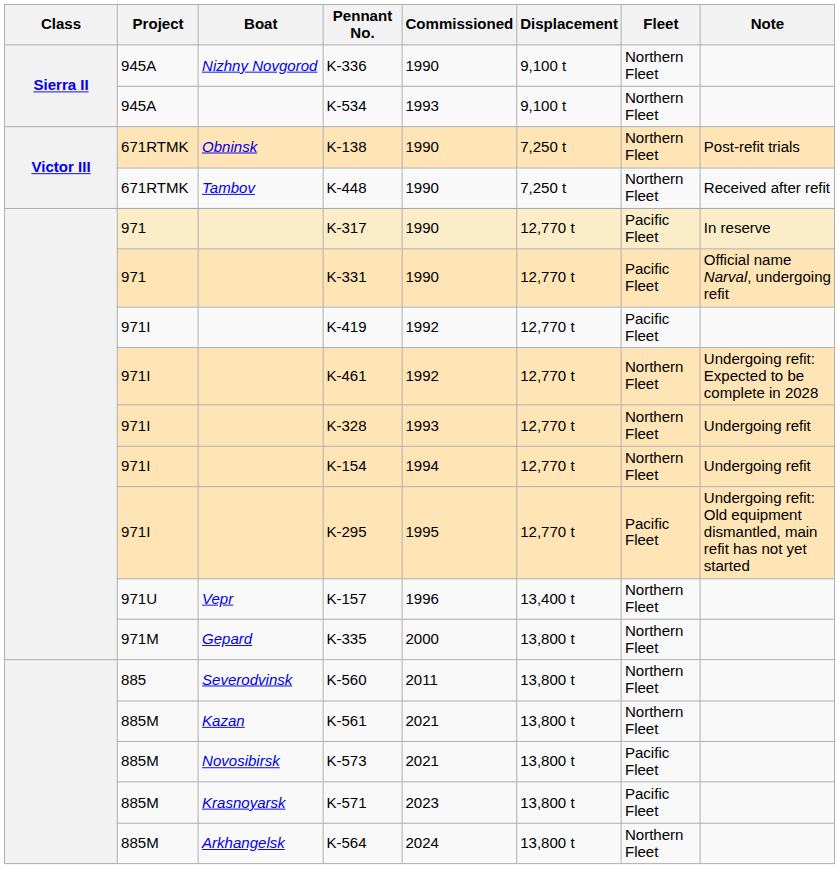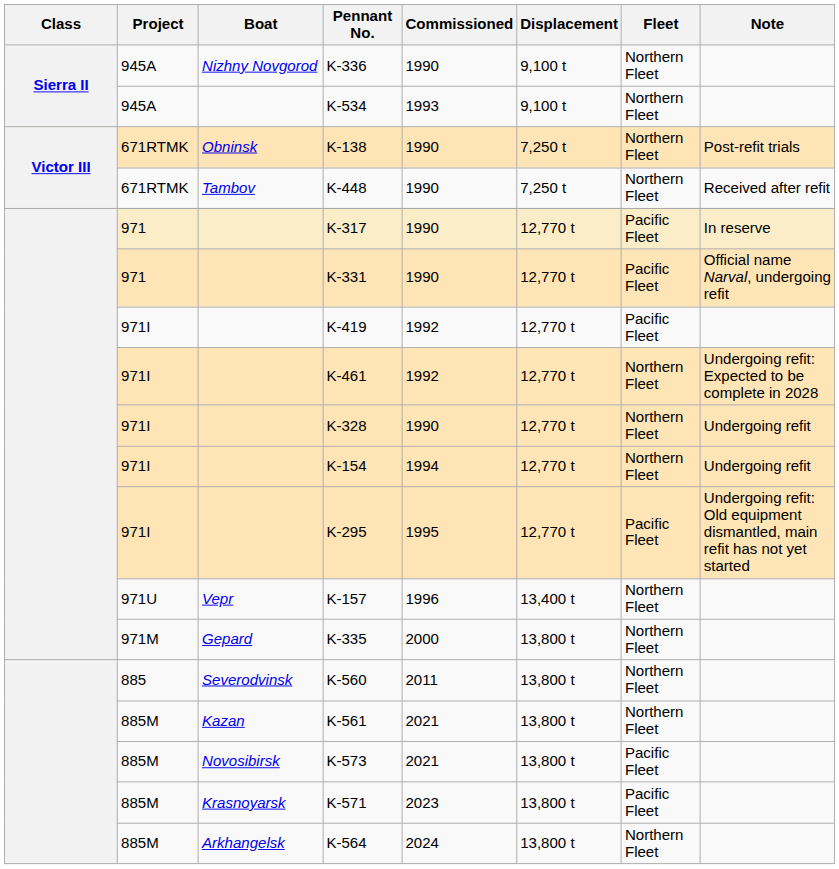(422, 425) 1993 -> (422, 425) 1990
